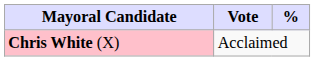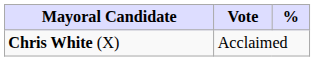(64, 42) pink background -> (64, 42) no background
